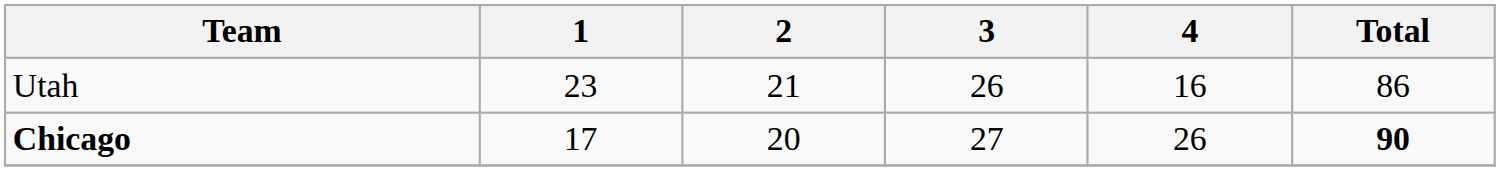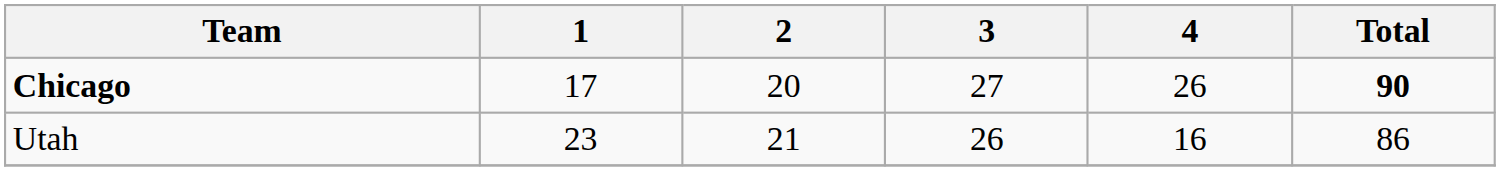rows swapped: (46, 84) <-> (72, 138)
